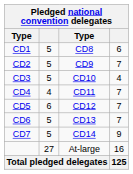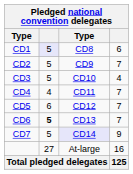(49, 50) no background -> (49, 50) lavender background
(49, 120) normal -> (49, 120) bold
(84, 135) no background -> (84, 135) lavender background
